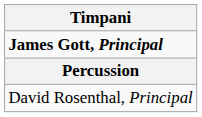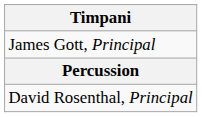(86, 44) bold -> (82, 44) normal
